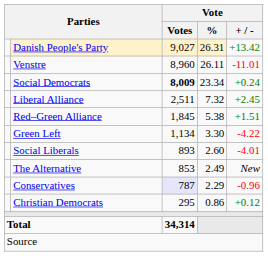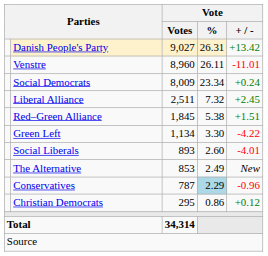(183, 82) bold -> (183, 82) normal
(187, 185) lavender background -> (187, 185) no background
(215, 185) no background -> (215, 185) lightblue background
